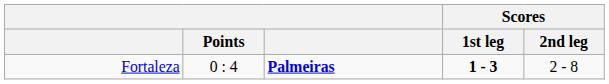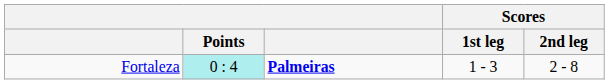(224, 66) no background -> (224, 66) paleturquoise background
(483, 66) bold -> (483, 66) normal
